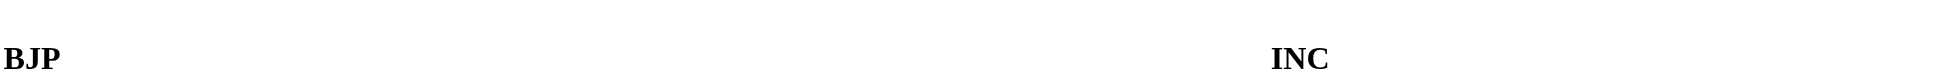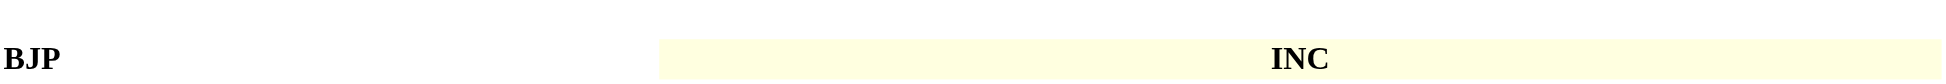(1300, 58) no background -> (1300, 58) lightyellow background
